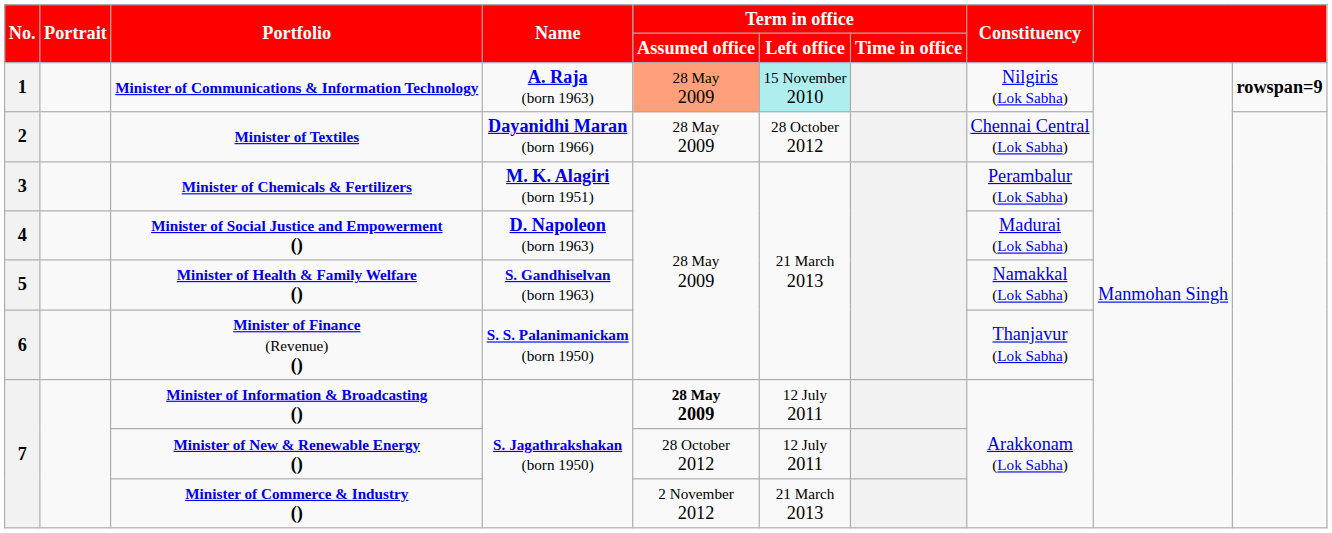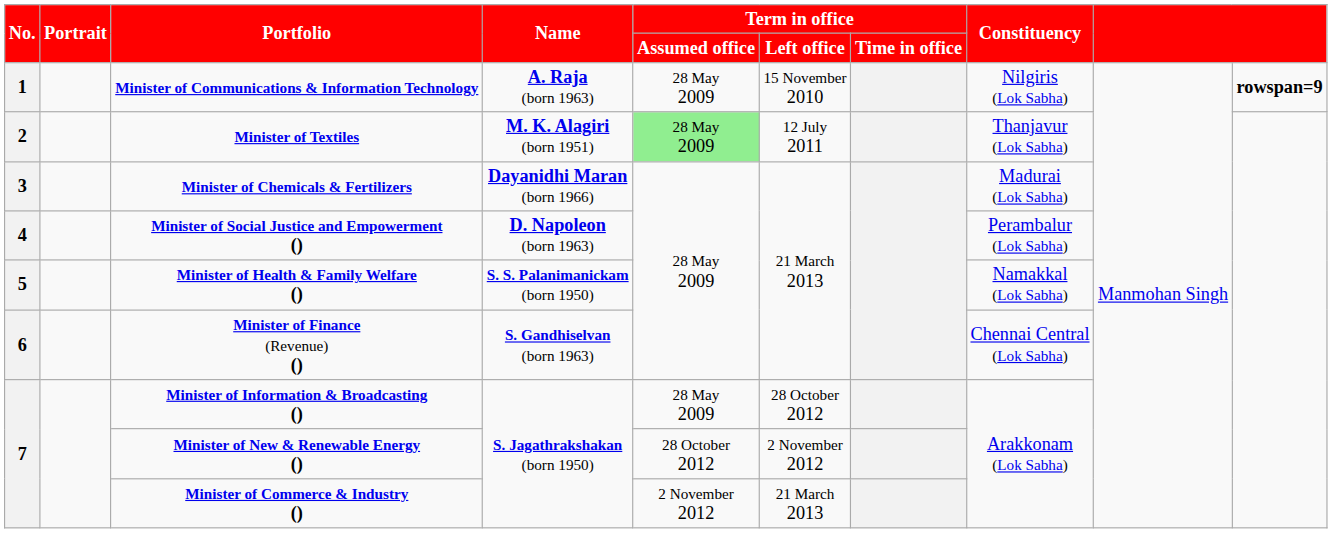(696, 88) lightsalmon background -> (696, 88) no background
(805, 88) paleturquoise background -> (805, 88) no background
(558, 136) Dayanidhi Maran (born 1966) -> (558, 136) M. K. Alagiri (born 1951)
(696, 137) no background -> (696, 137) lightgreen background
(805, 137) 28 October 2012 -> (805, 137) 12 July 2011
(1030, 136) Chennai Central (Lok Sabha) -> (1030, 136) Thanjavur (Lok Sabha)
(558, 185) M. K. Alagiri (born 1951) -> (558, 185) Dayanidhi Maran (born 1966)
(1030, 185) Perambalur (Lok Sabha) -> (1030, 185) Madurai (Lok Sabha)
(1030, 235) Madurai (Lok Sabha) -> (1030, 235) Perambalur (Lok Sabha)
(558, 284) S. Gandhiselvan (born 1963) -> (558, 284) S. S. Palanimanickam (born 1950)
(558, 344) S. S. Palanimanickam (born 1950) -> (558, 344) S. Gandhiselvan (born 1963)
(1030, 344) Thanjavur (Lok Sabha) -> (1030, 344) Chennai Central (Lok Sabha)
(696, 404) bold -> (696, 405) normal
(805, 405) 12 July 2011 -> (805, 405) 28 October 2012
(805, 454) 12 July 2011 -> (805, 454) 2 November 2012
